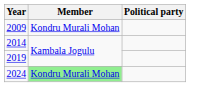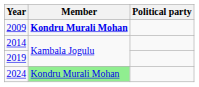(75, 27) normal -> (79, 27) bold
